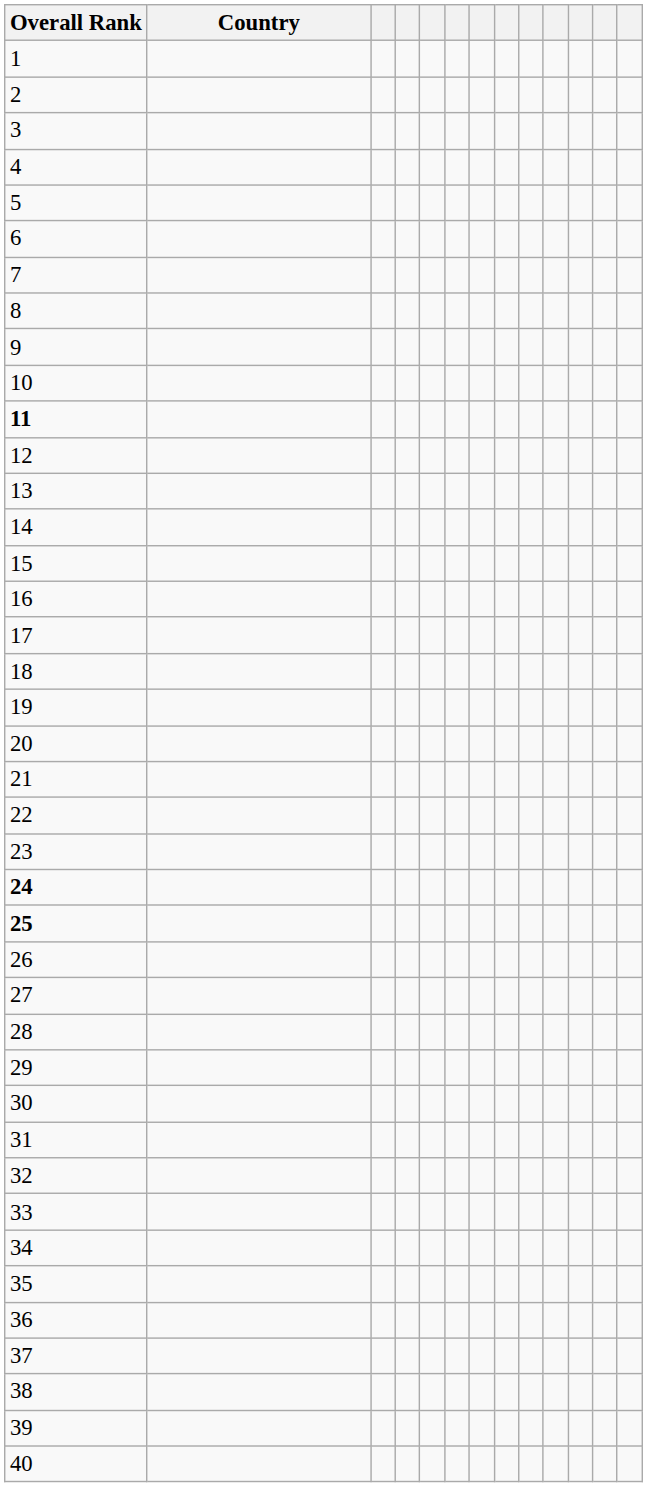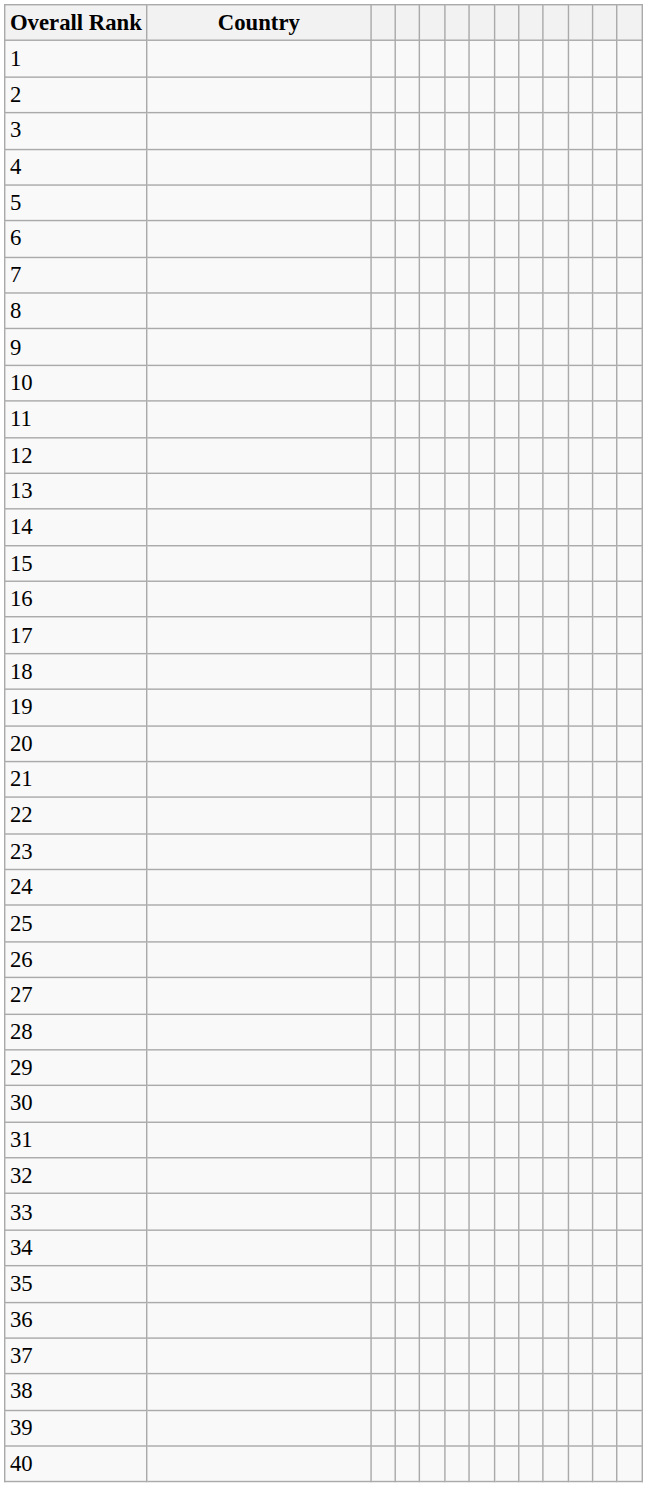(21, 418) bold -> (21, 418) normal
(21, 887) bold -> (21, 887) normal
(21, 923) bold -> (21, 923) normal
